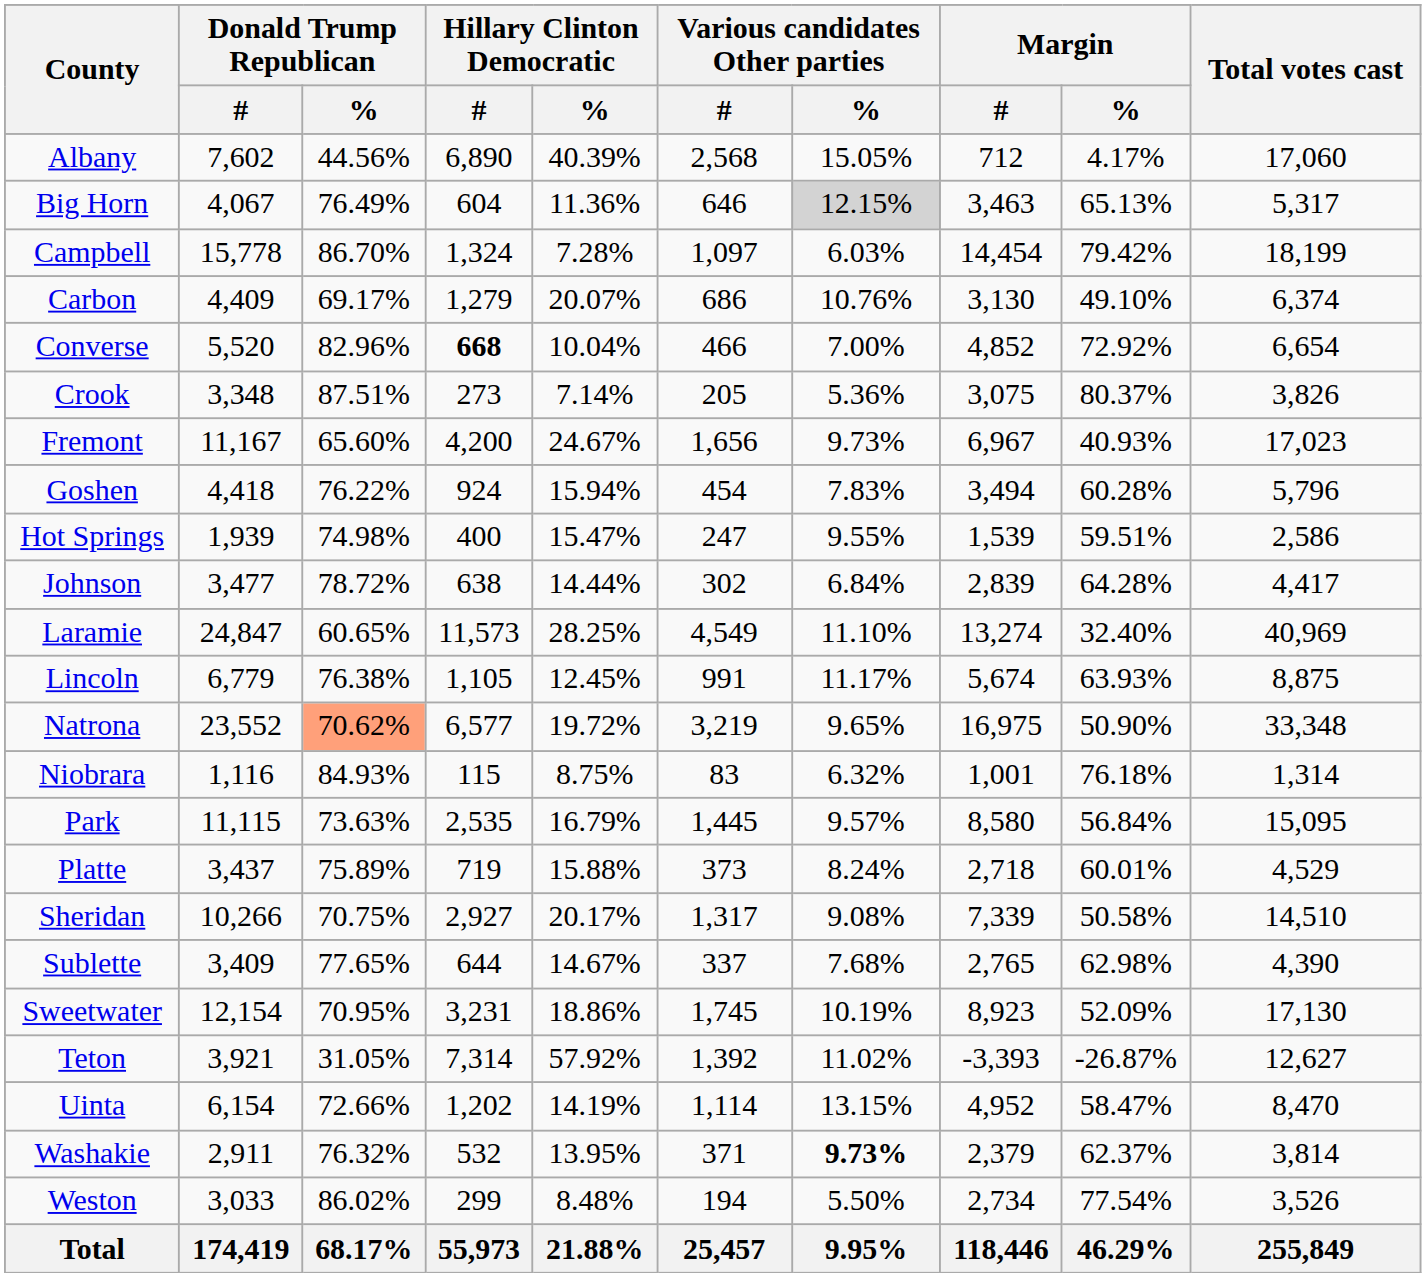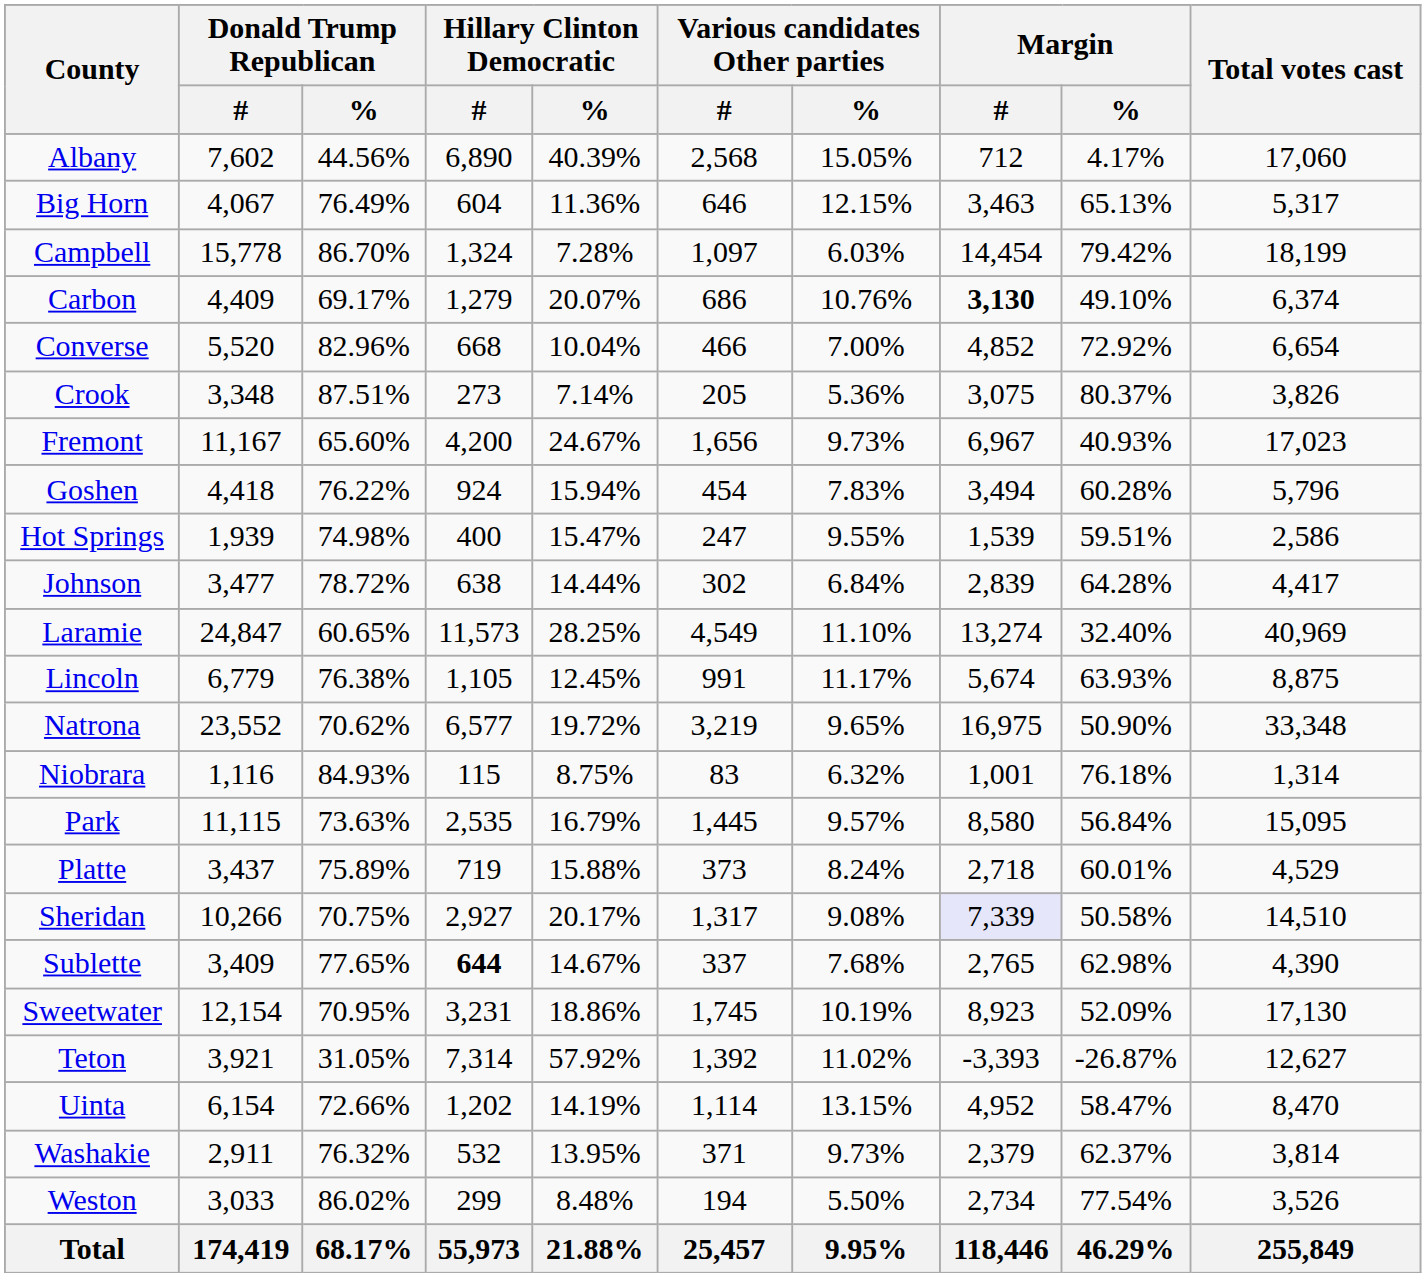(866, 204) lightgrey background -> (866, 204) no background
(1001, 299) normal -> (1001, 299) bold
(479, 346) bold -> (479, 346) normal
(364, 726) lightsalmon background -> (364, 726) no background
(1001, 916) no background -> (1001, 916) lavender background
(479, 963) normal -> (479, 963) bold
(866, 1153) bold -> (866, 1153) normal
